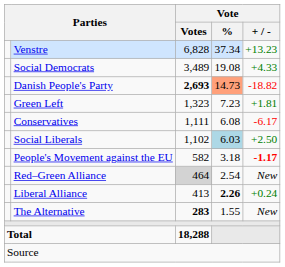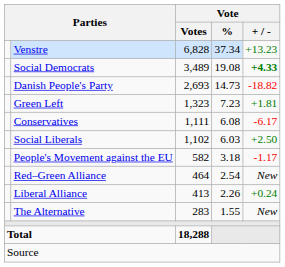(264, 67) normal -> (264, 67) bold
(196, 85) bold -> (196, 85) normal
(227, 85) lightsalmon background -> (227, 85) no background
(230, 139) lightblue background -> (230, 139) no background
(265, 157) bold -> (265, 157) normal
(201, 175) lightgrey background -> (201, 175) no background
(230, 193) bold -> (230, 193) normal
(201, 211) bold -> (201, 211) normal
